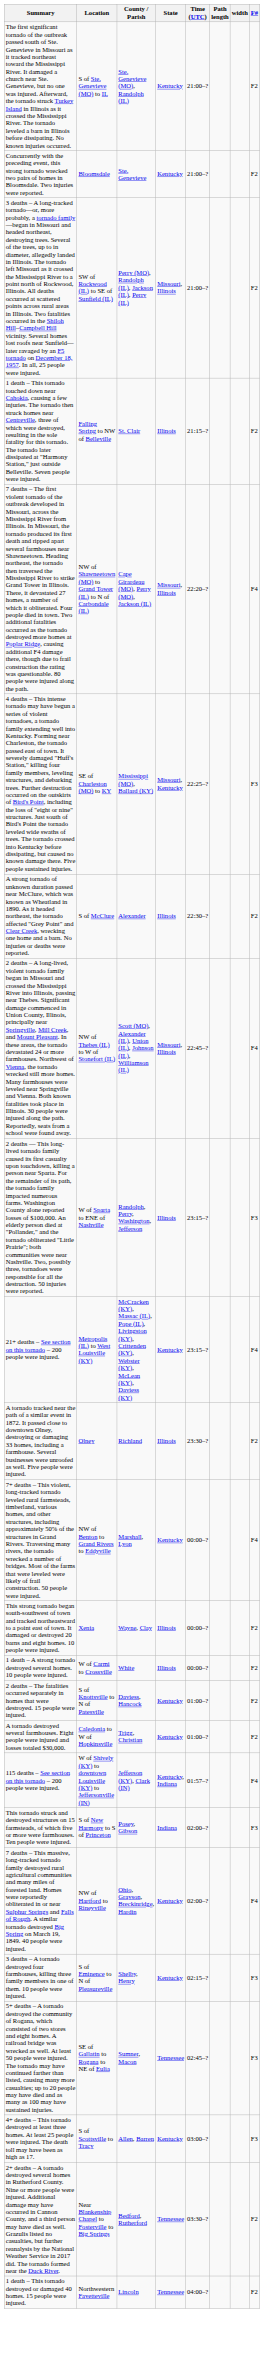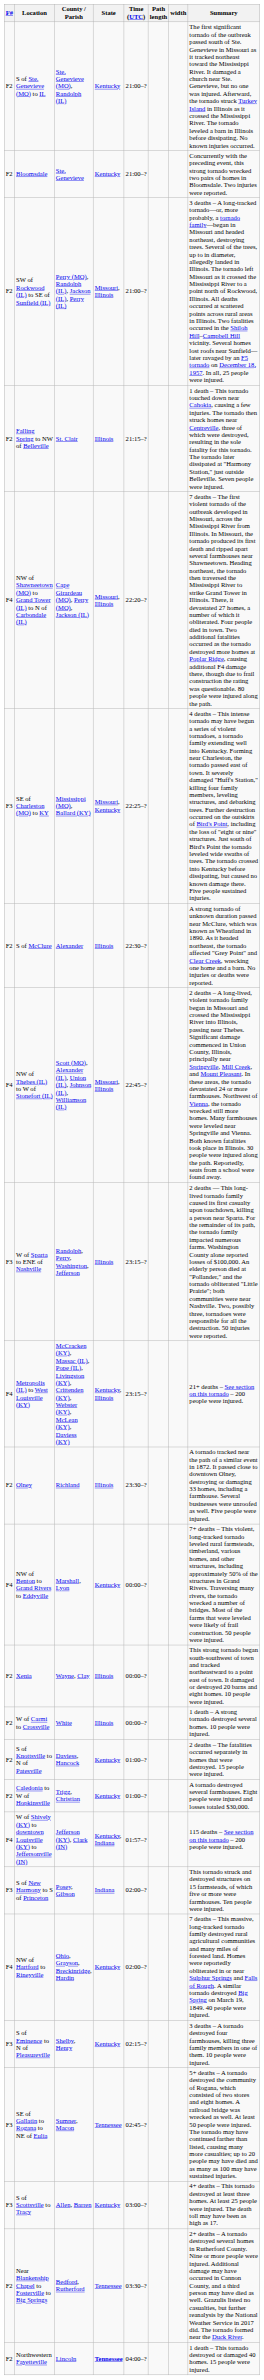columns swapped: (254, 13) <-> (41, 13)
(170, 1349) Kentucky -> (108, 1394) Kentucky, Illinois
(171, 2292) normal -> (109, 2359) bold
